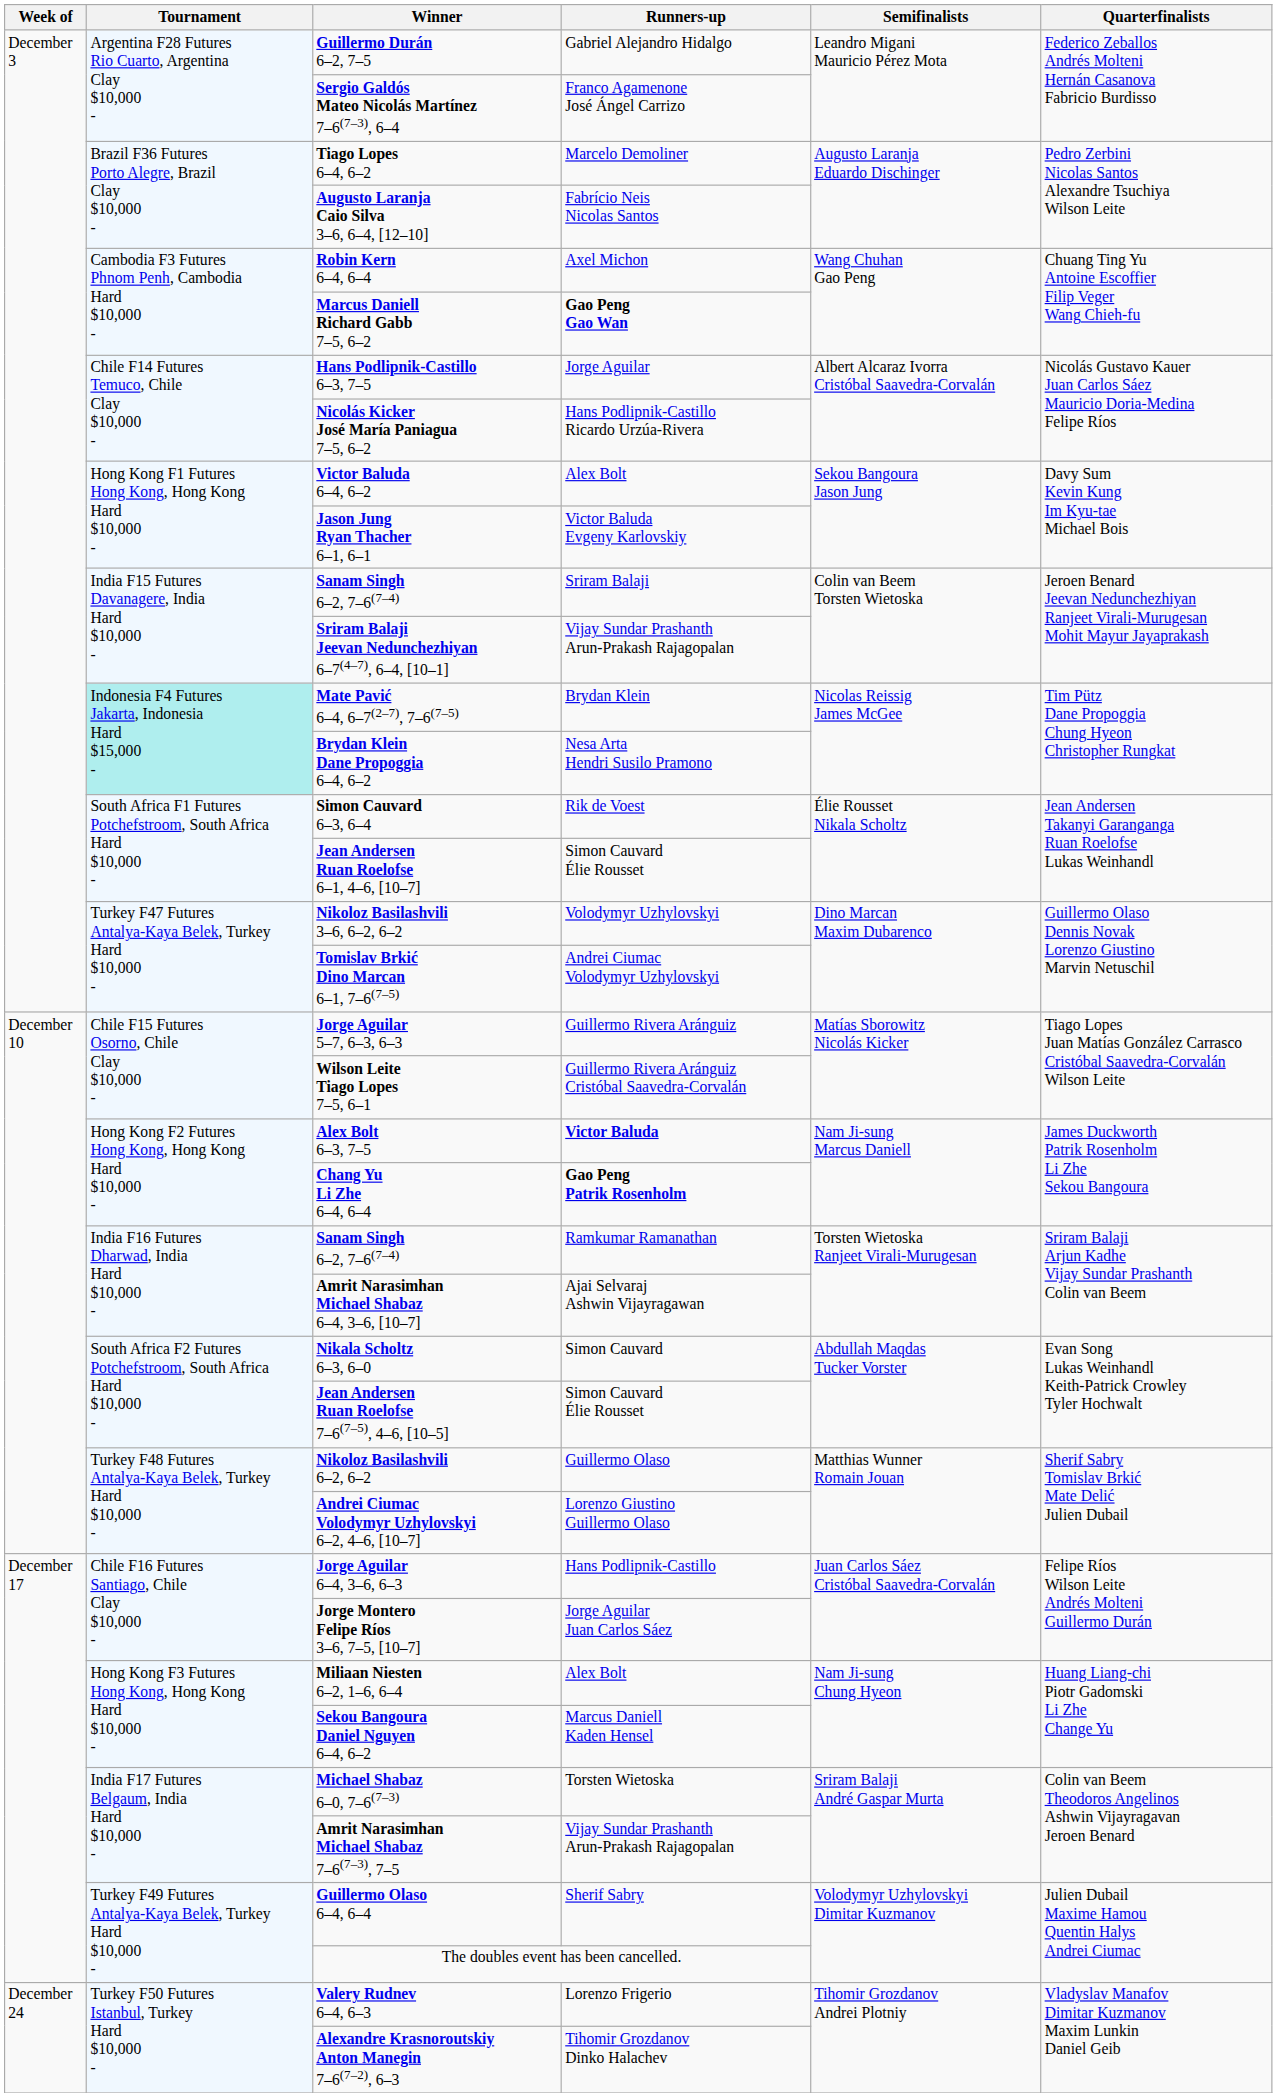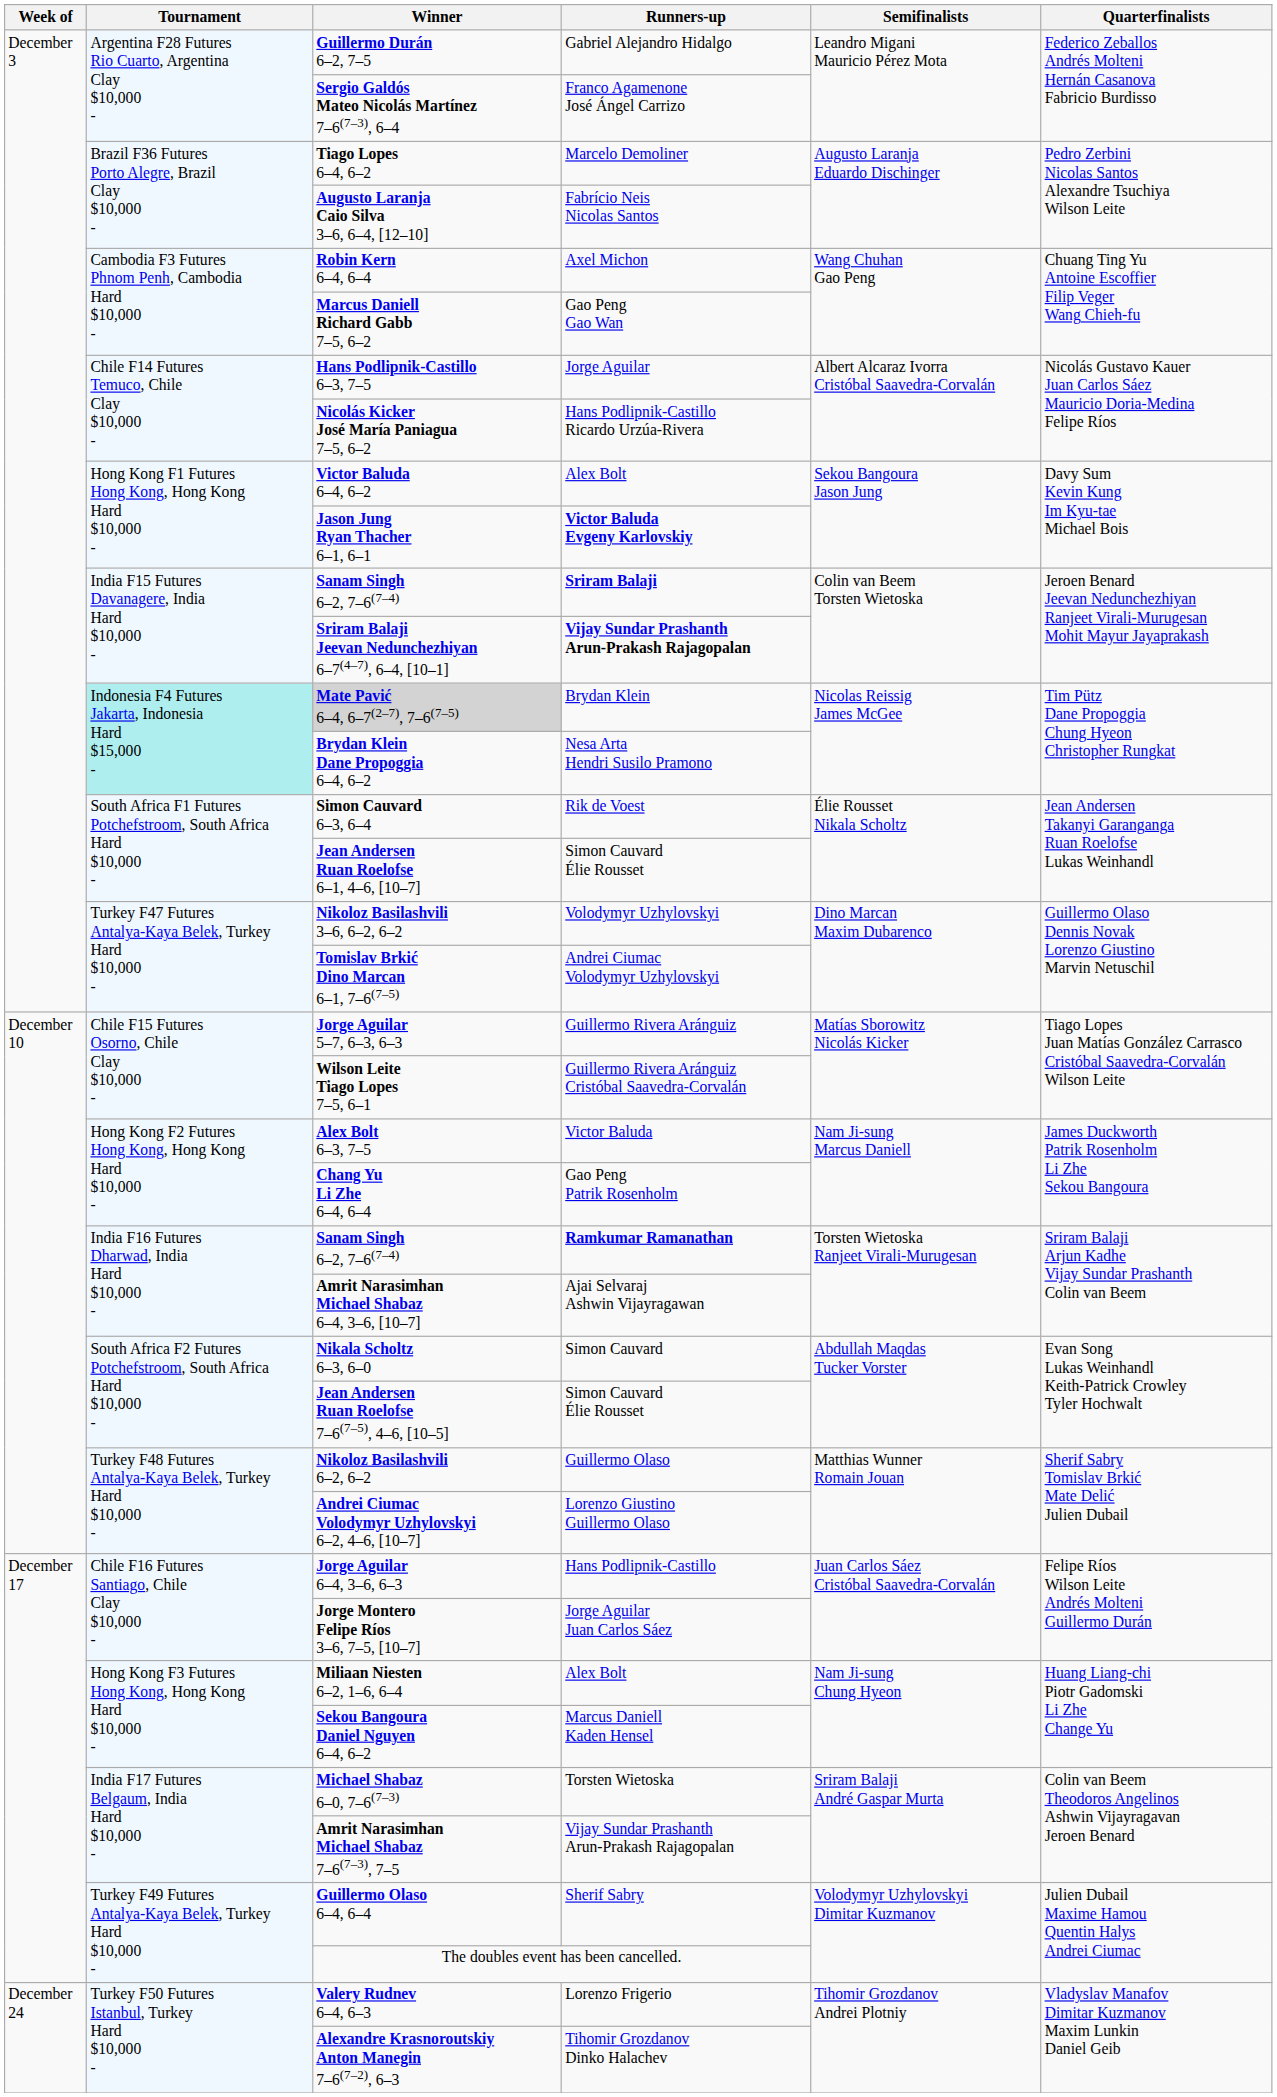(598, 313) bold -> (596, 313) normal
(626, 527) normal -> (629, 527) bold
(607, 580) normal -> (611, 580) bold
(650, 638) normal -> (658, 638) bold
(388, 707) no background -> (388, 707) lightgrey background
(612, 1131) bold -> (609, 1131) normal
(626, 1184) bold -> (621, 1184) normal
(641, 1237) normal -> (649, 1237) bold
